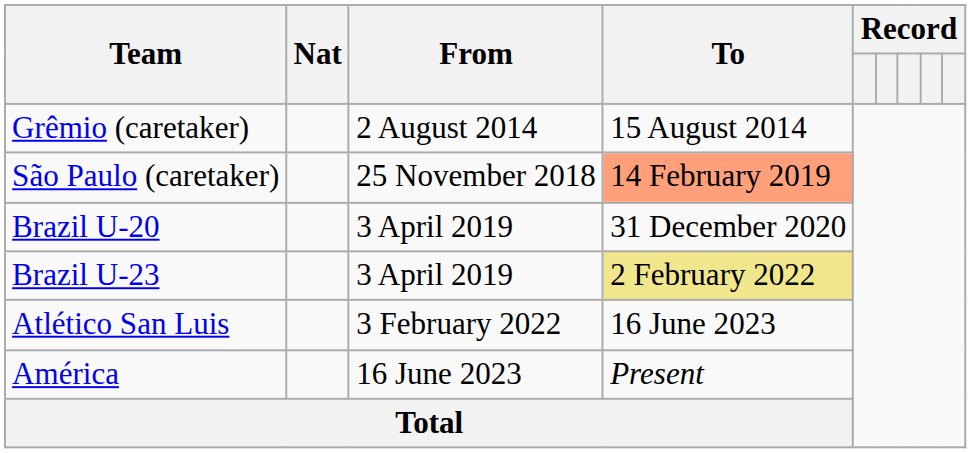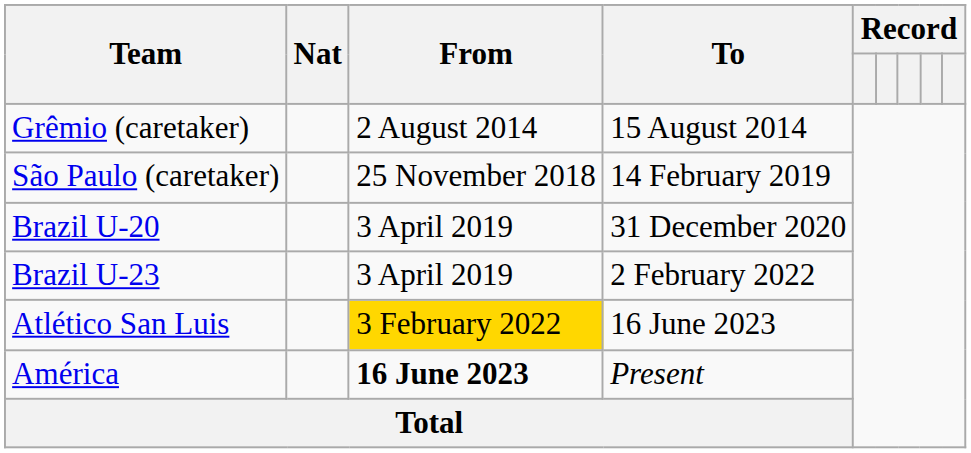(721, 176) lightsalmon background -> (721, 176) no background
(713, 275) khaki background -> (713, 275) no background
(459, 324) no background -> (459, 324) gold background
(439, 373) normal -> (442, 373) bold
